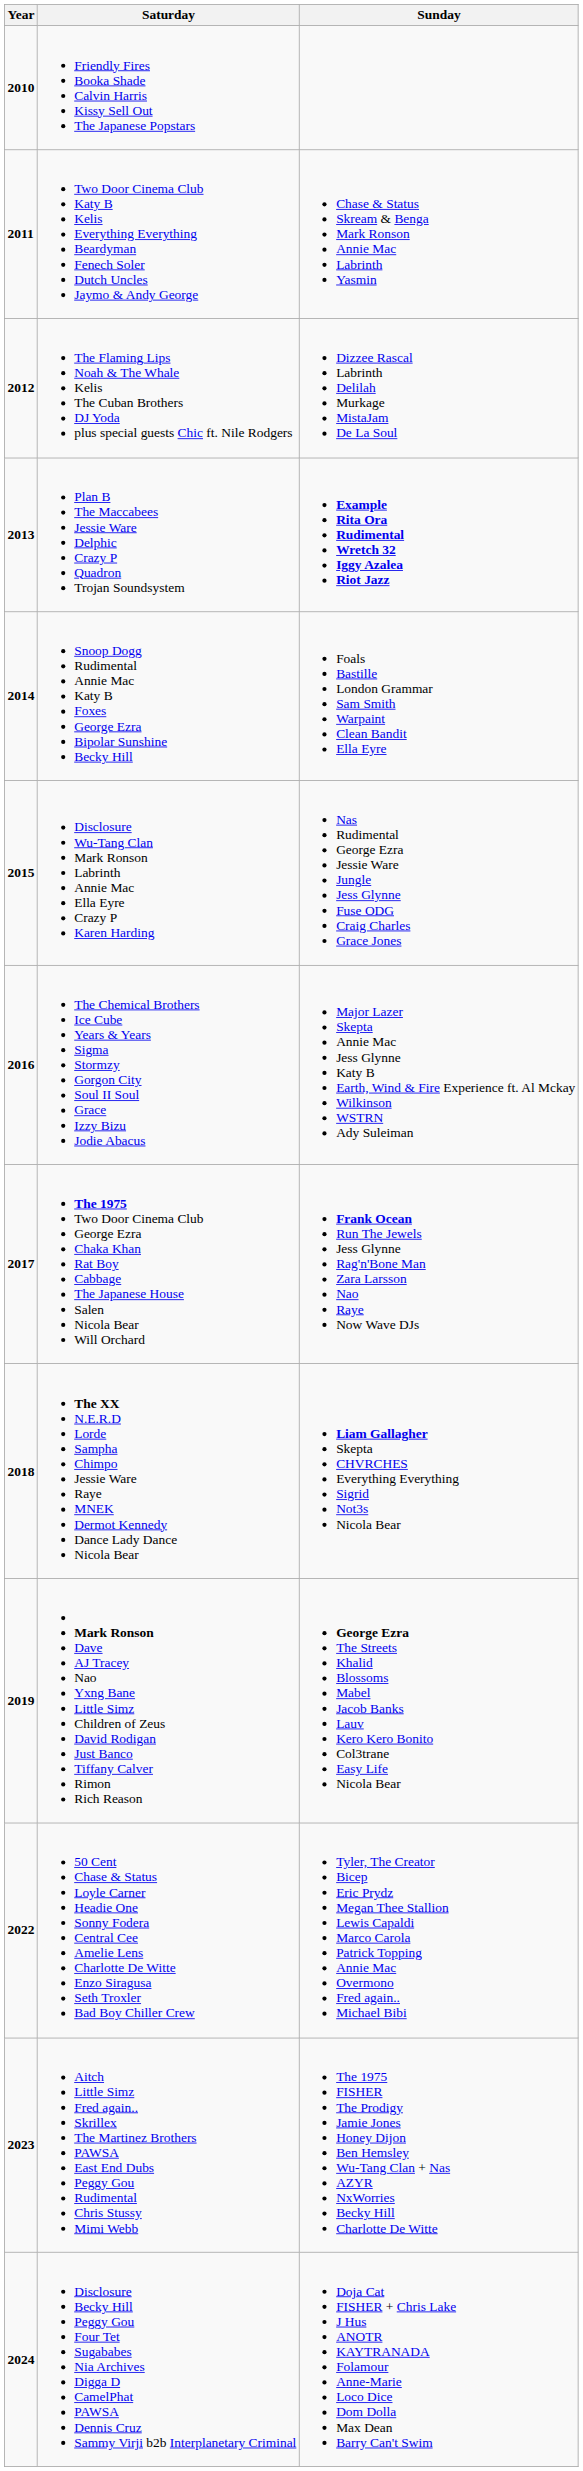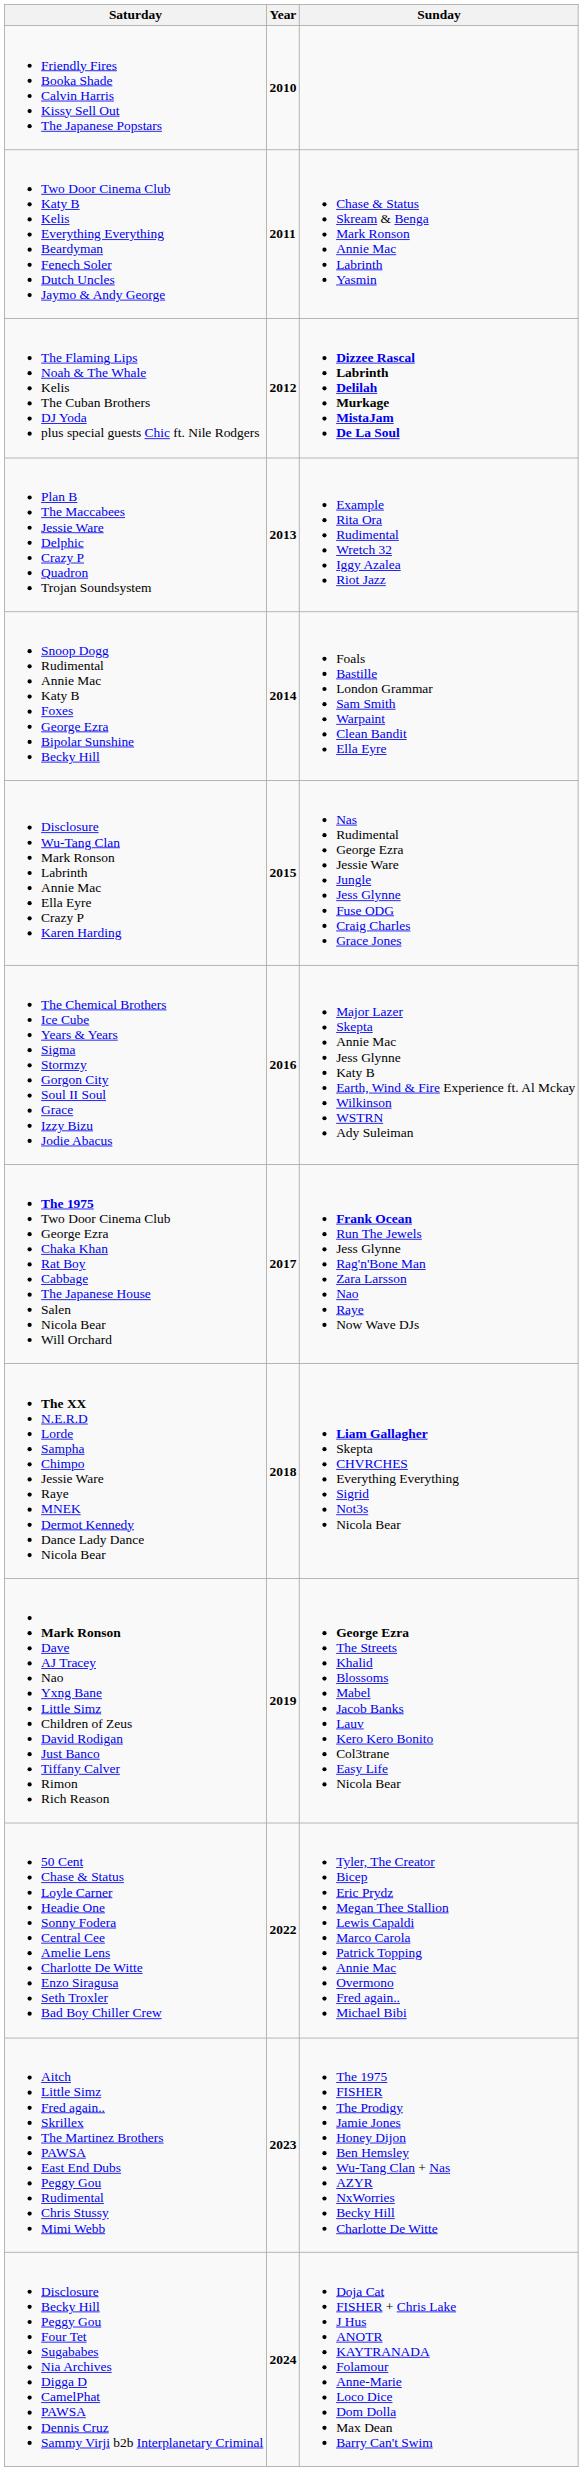columns swapped: (21, 15) <-> (168, 15)
(439, 396) normal -> (439, 396) bold
(439, 542) bold -> (439, 542) normal
